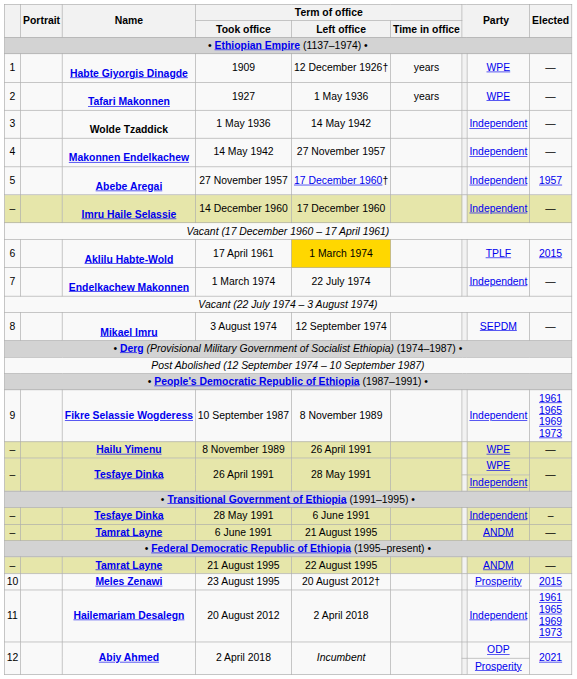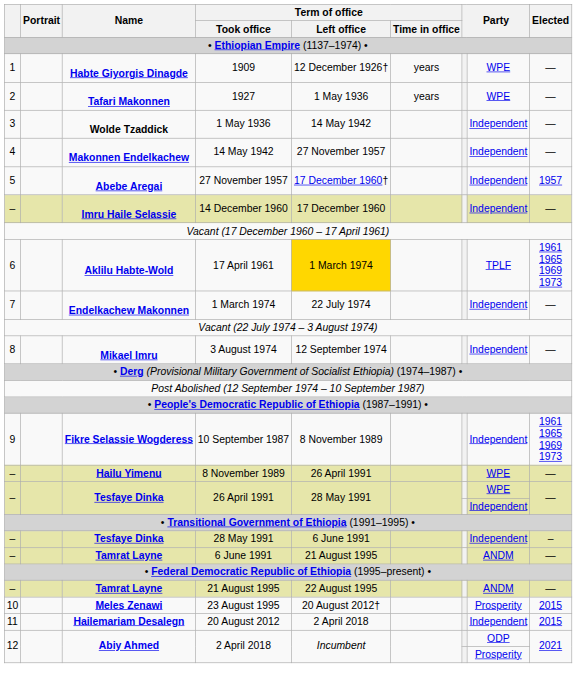(551, 253) 2015 -> (551, 265) 1961 1965 1969 1973
(498, 326) SEPDM -> (498, 350) Independent
(551, 616) 1961 1965 1969 1973 -> (551, 621) 2015
